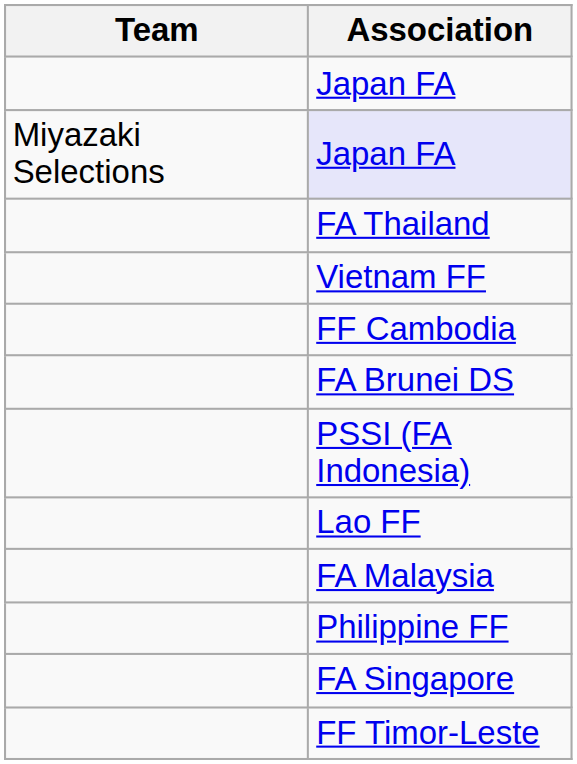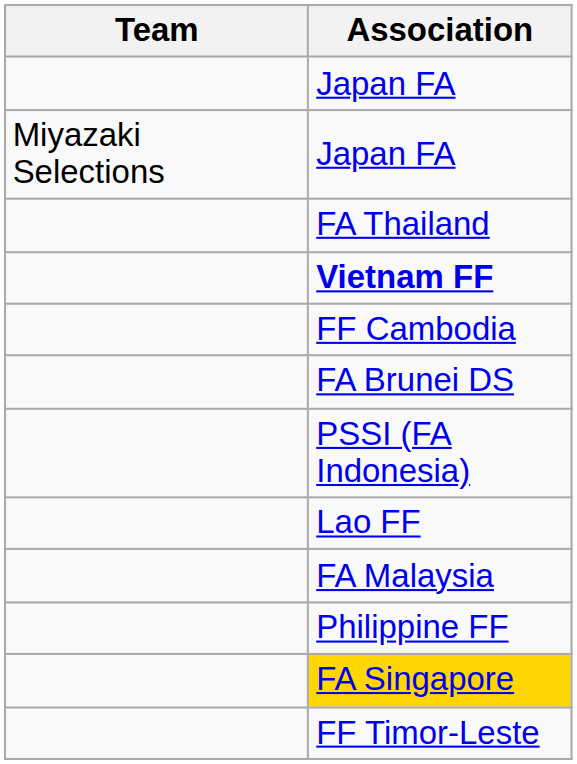(386, 153) lavender background -> (386, 153) no background
(401, 276) normal -> (405, 276) bold
(415, 679) no background -> (415, 679) gold background
